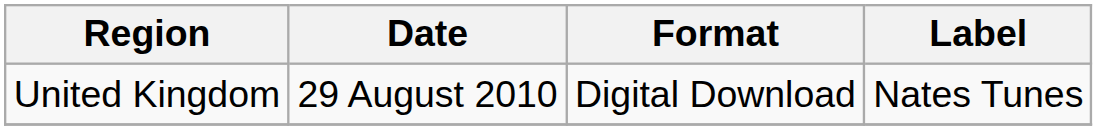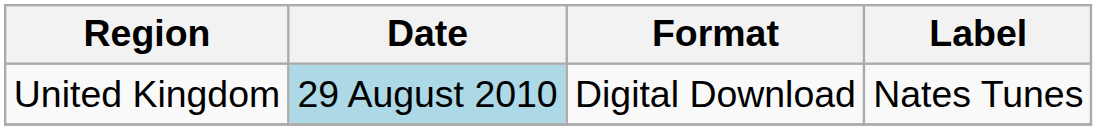(428, 93) no background -> (428, 93) lightblue background
